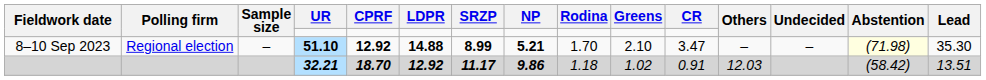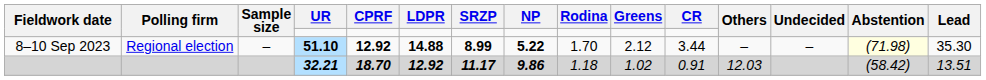(531, 46) 5.21 -> (531, 46) 5.22
(638, 46) 2.10 -> (638, 46) 2.12
(692, 46) 3.47 -> (692, 46) 3.44
